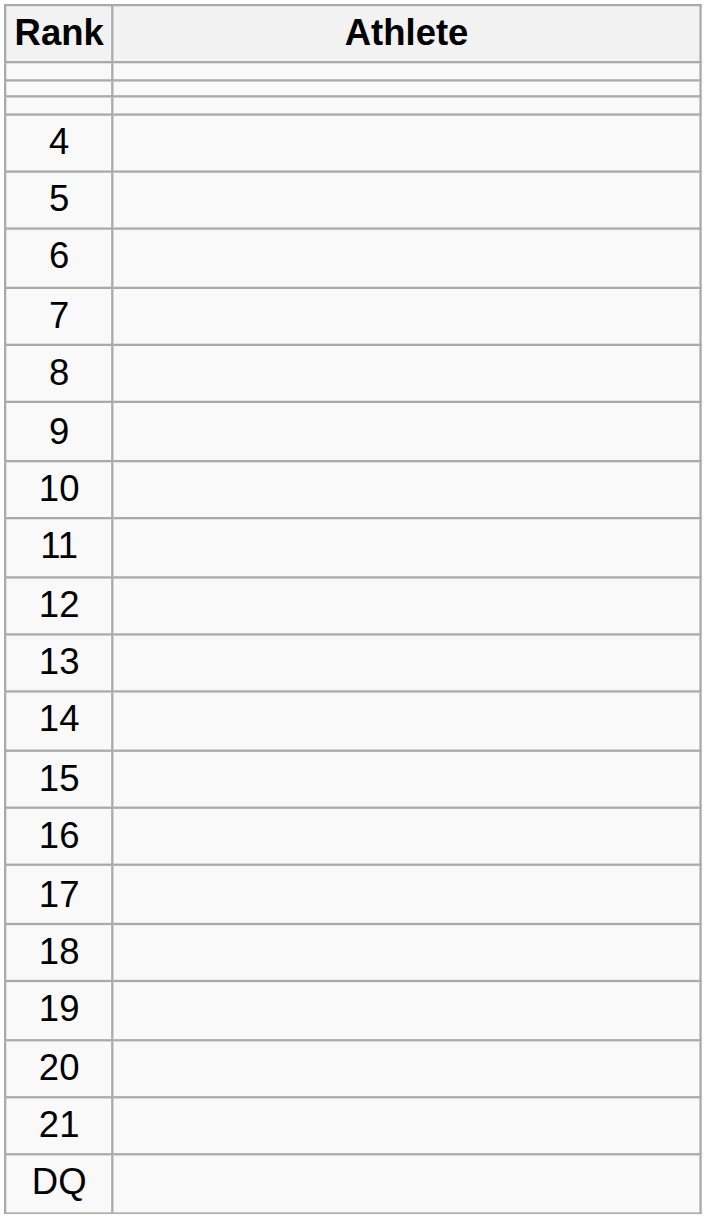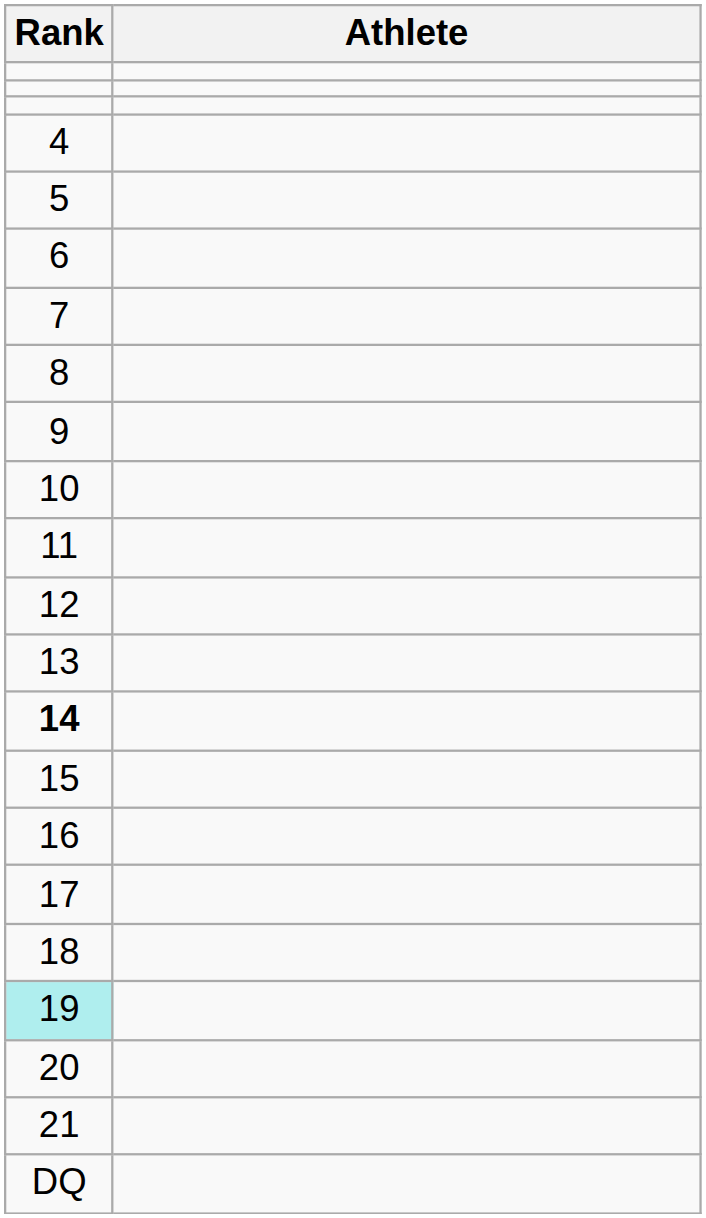(59, 720) normal -> (59, 720) bold
(59, 1009) no background -> (59, 1009) paleturquoise background
